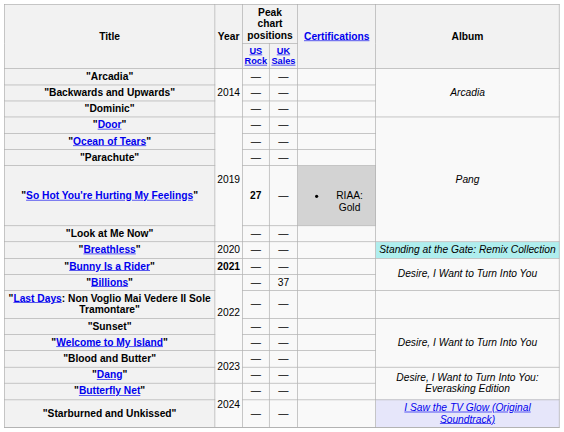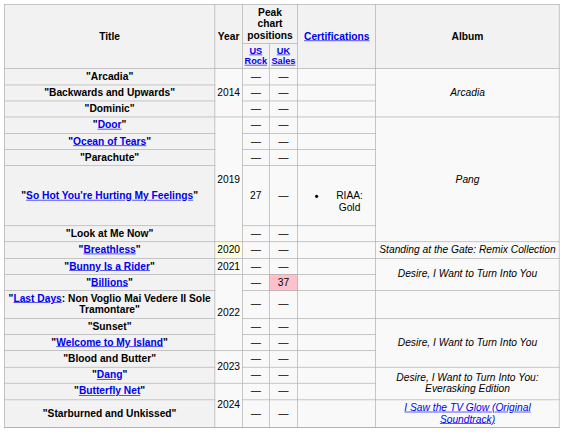(256, 195) bold -> (256, 195) normal
(337, 201) lightgrey background -> (337, 201) no background
(229, 250) no background -> (229, 250) lightyellow background
(468, 250) paleturquoise background -> (468, 250) no background
(229, 266) bold -> (229, 266) normal
(283, 282) no background -> (283, 282) pink background
(468, 413) lavender background -> (468, 413) no background
